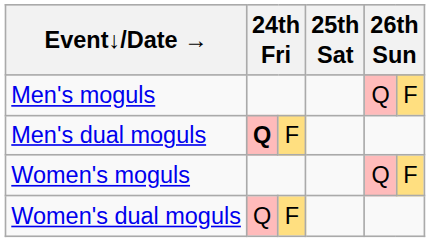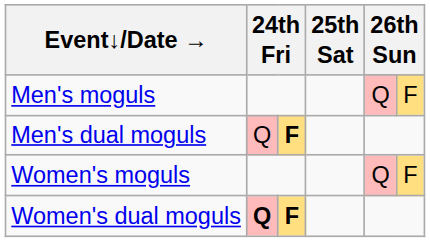(262, 135) bold -> (262, 135) normal
(292, 135) normal -> (292, 135) bold
(262, 216) normal -> (262, 216) bold
(292, 216) normal -> (292, 216) bold
